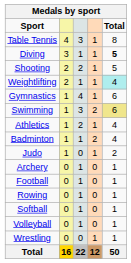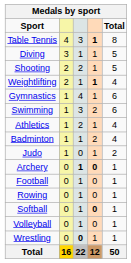(95, 40) normal -> (95, 40) bold
(114, 54) bold -> (114, 54) normal
(95, 82) normal -> (95, 82) bold
(114, 82) paleturquoise background -> (114, 82) no background
(114, 110) khaki background -> (114, 110) no background
(81, 167) normal -> (81, 167) bold
(95, 167) normal -> (95, 167) bold
(95, 209) normal -> (95, 209) bold
(81, 238) normal -> (81, 238) bold
